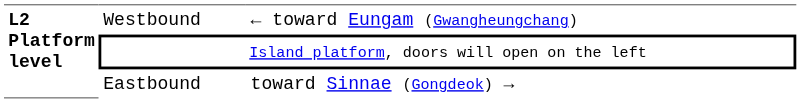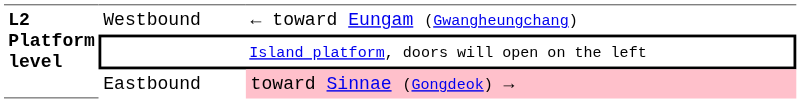(383, 84) no background -> (383, 84) pink background
